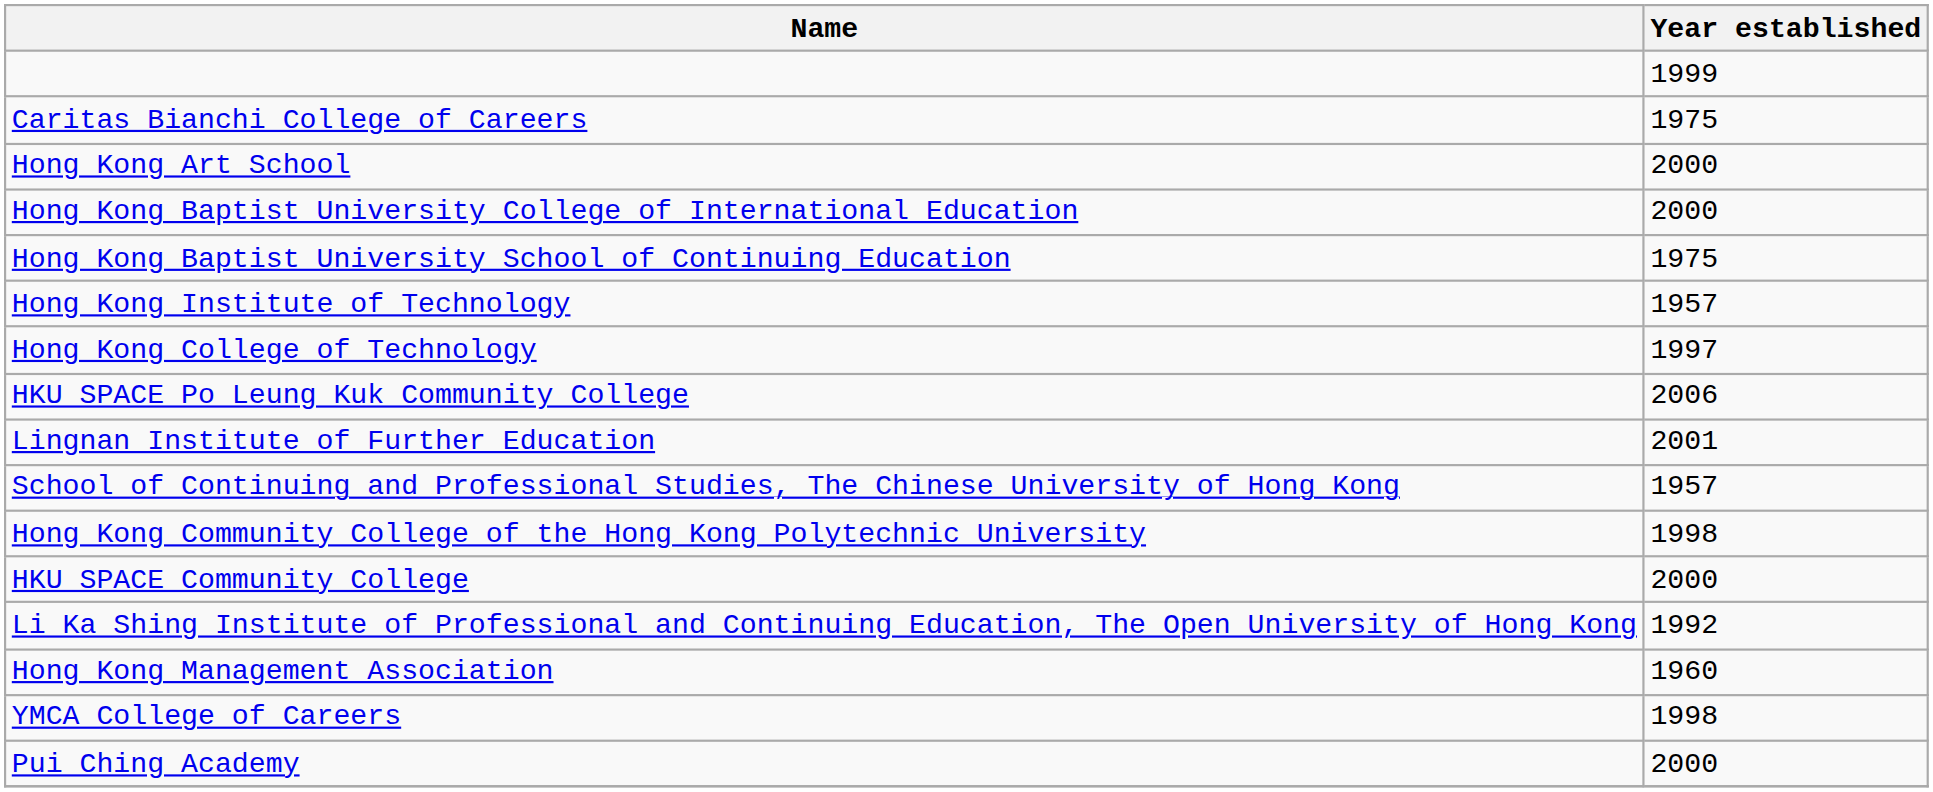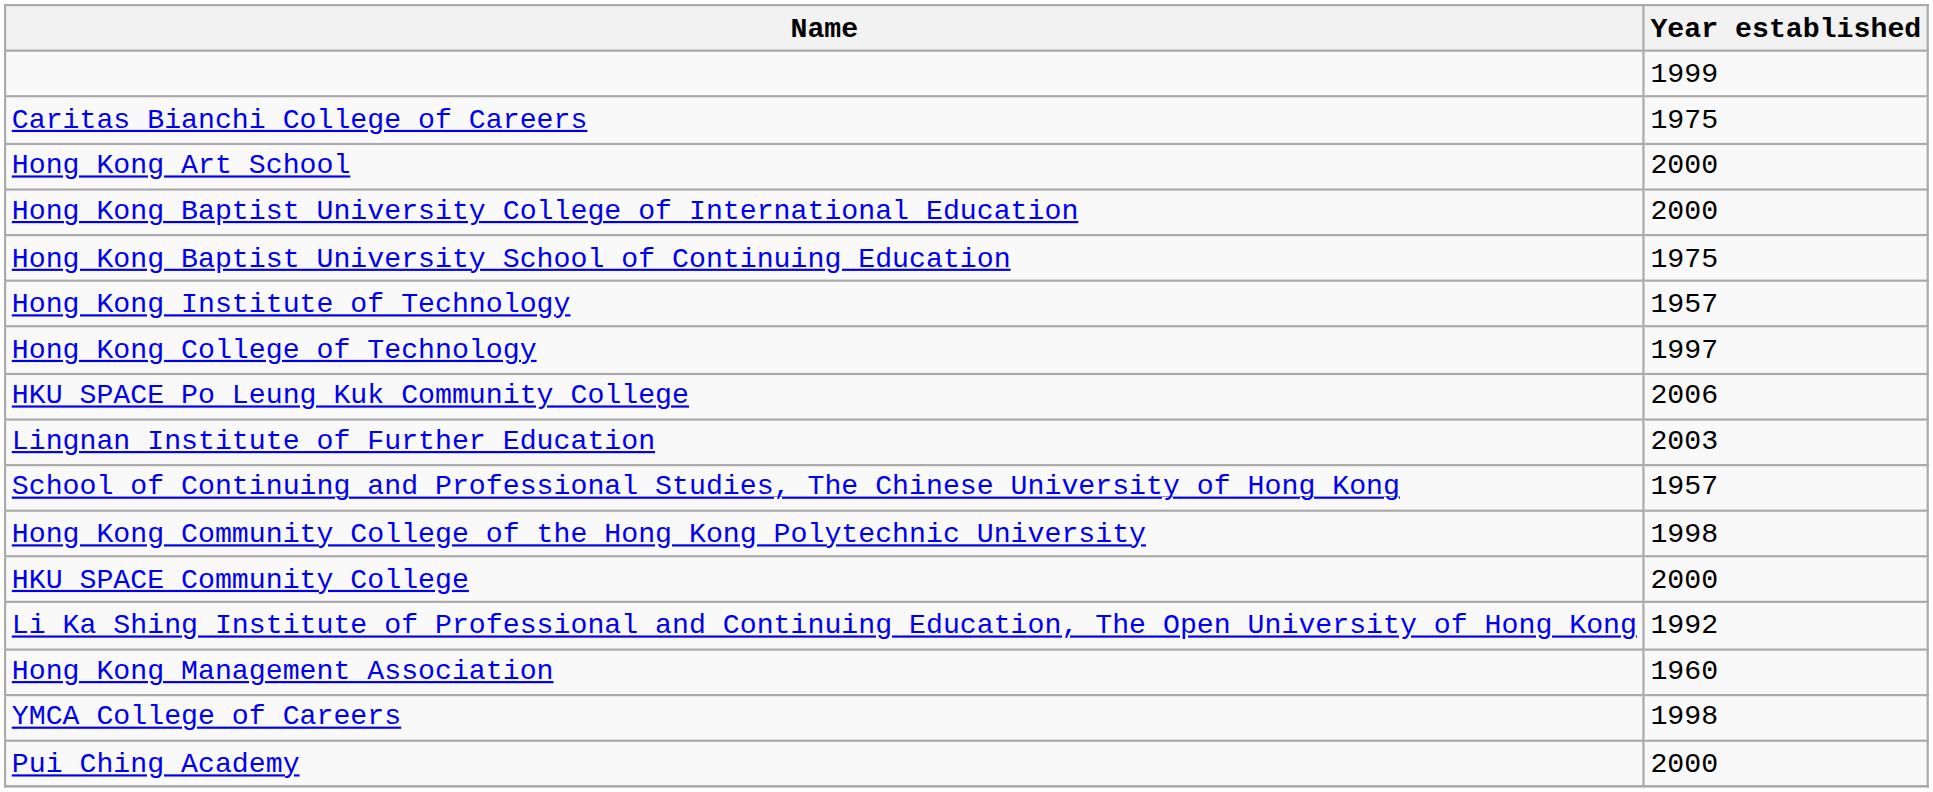(1684, 442) 2001 -> (1684, 442) 2003
